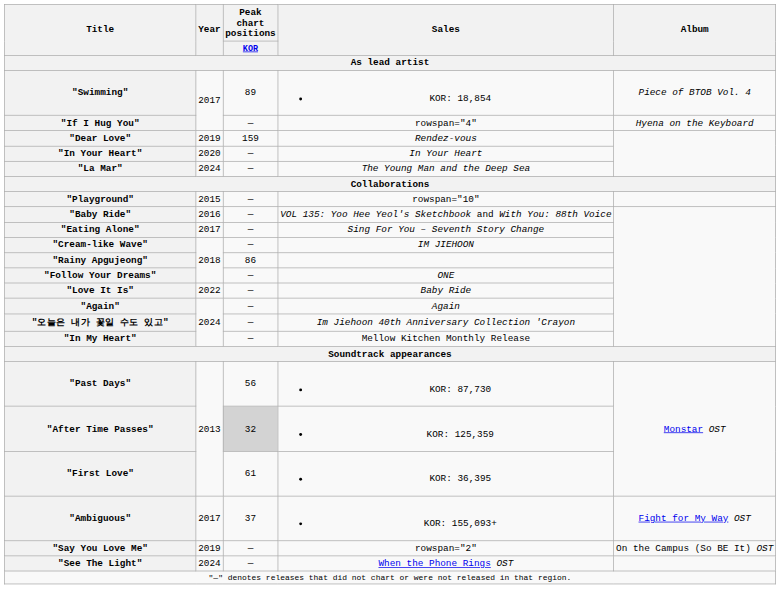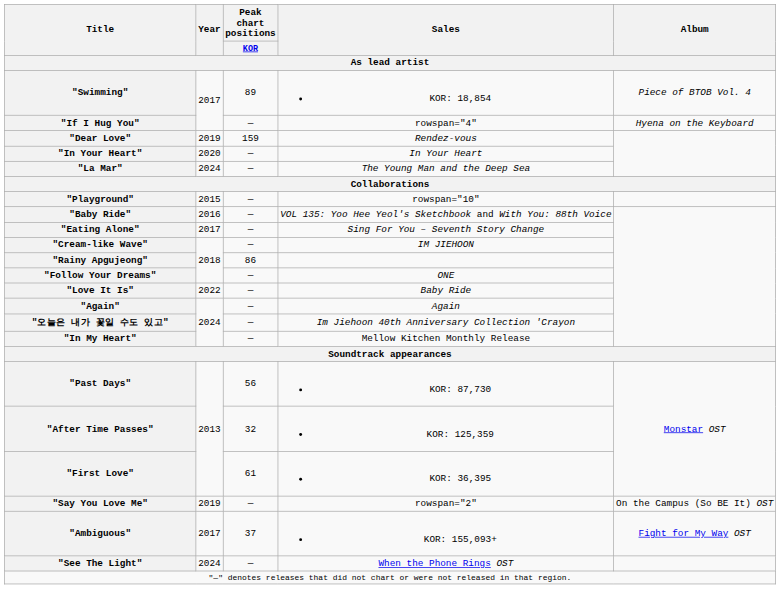(250, 429) lightgrey background -> (250, 429) no background
rows swapped: (100, 518) <-> (100, 548)
